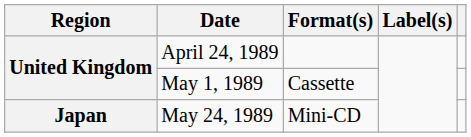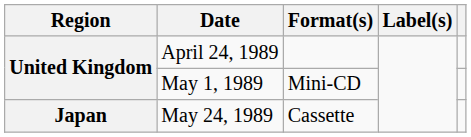(321, 83) Cassette -> (324, 83) Mini-CD
(324, 115) Mini-CD -> (321, 115) Cassette
